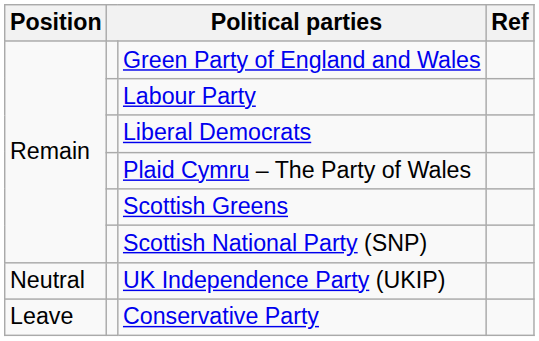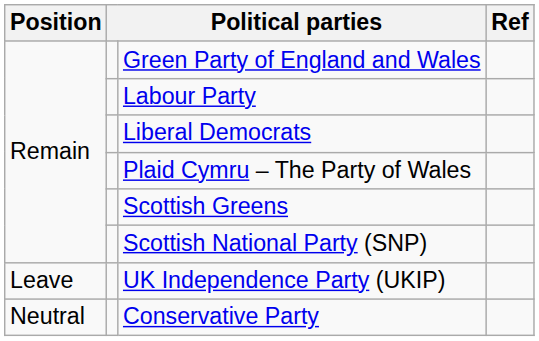(47, 280) Neutral -> (42, 280) Leave
(42, 317) Leave -> (47, 317) Neutral
